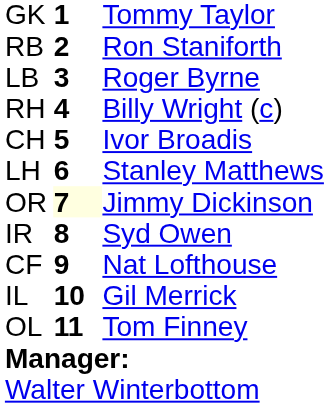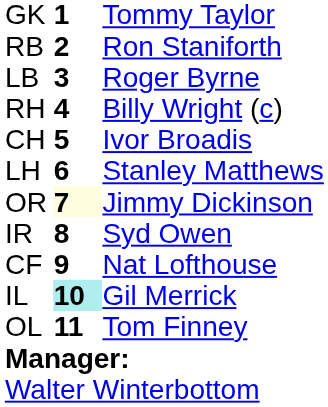(69, 295) no background -> (69, 295) paleturquoise background
